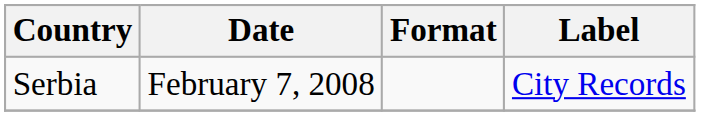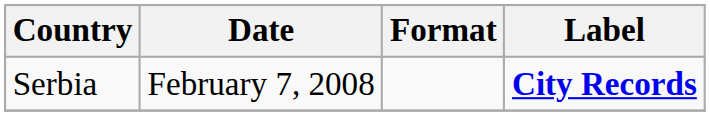(599, 83) normal -> (604, 83) bold
